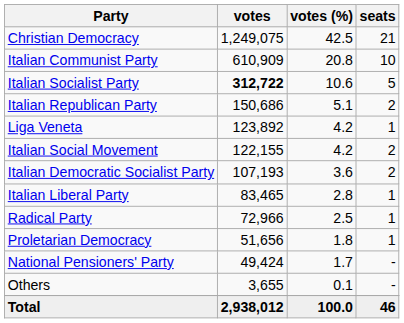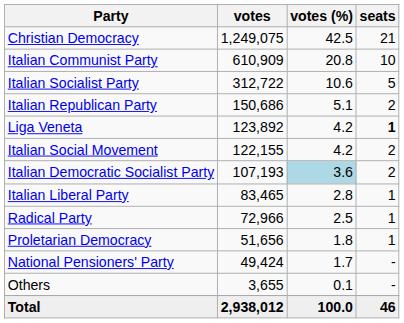(258, 83) bold -> (258, 83) normal
(392, 128) normal -> (392, 128) bold
(343, 172) no background -> (343, 172) lightblue background
